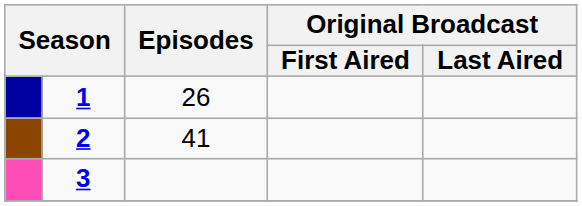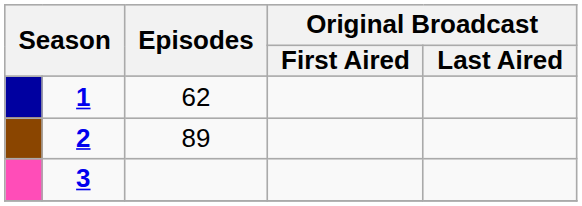(196, 96) 26 -> (196, 96) 62
(196, 138) 41 -> (196, 138) 89
